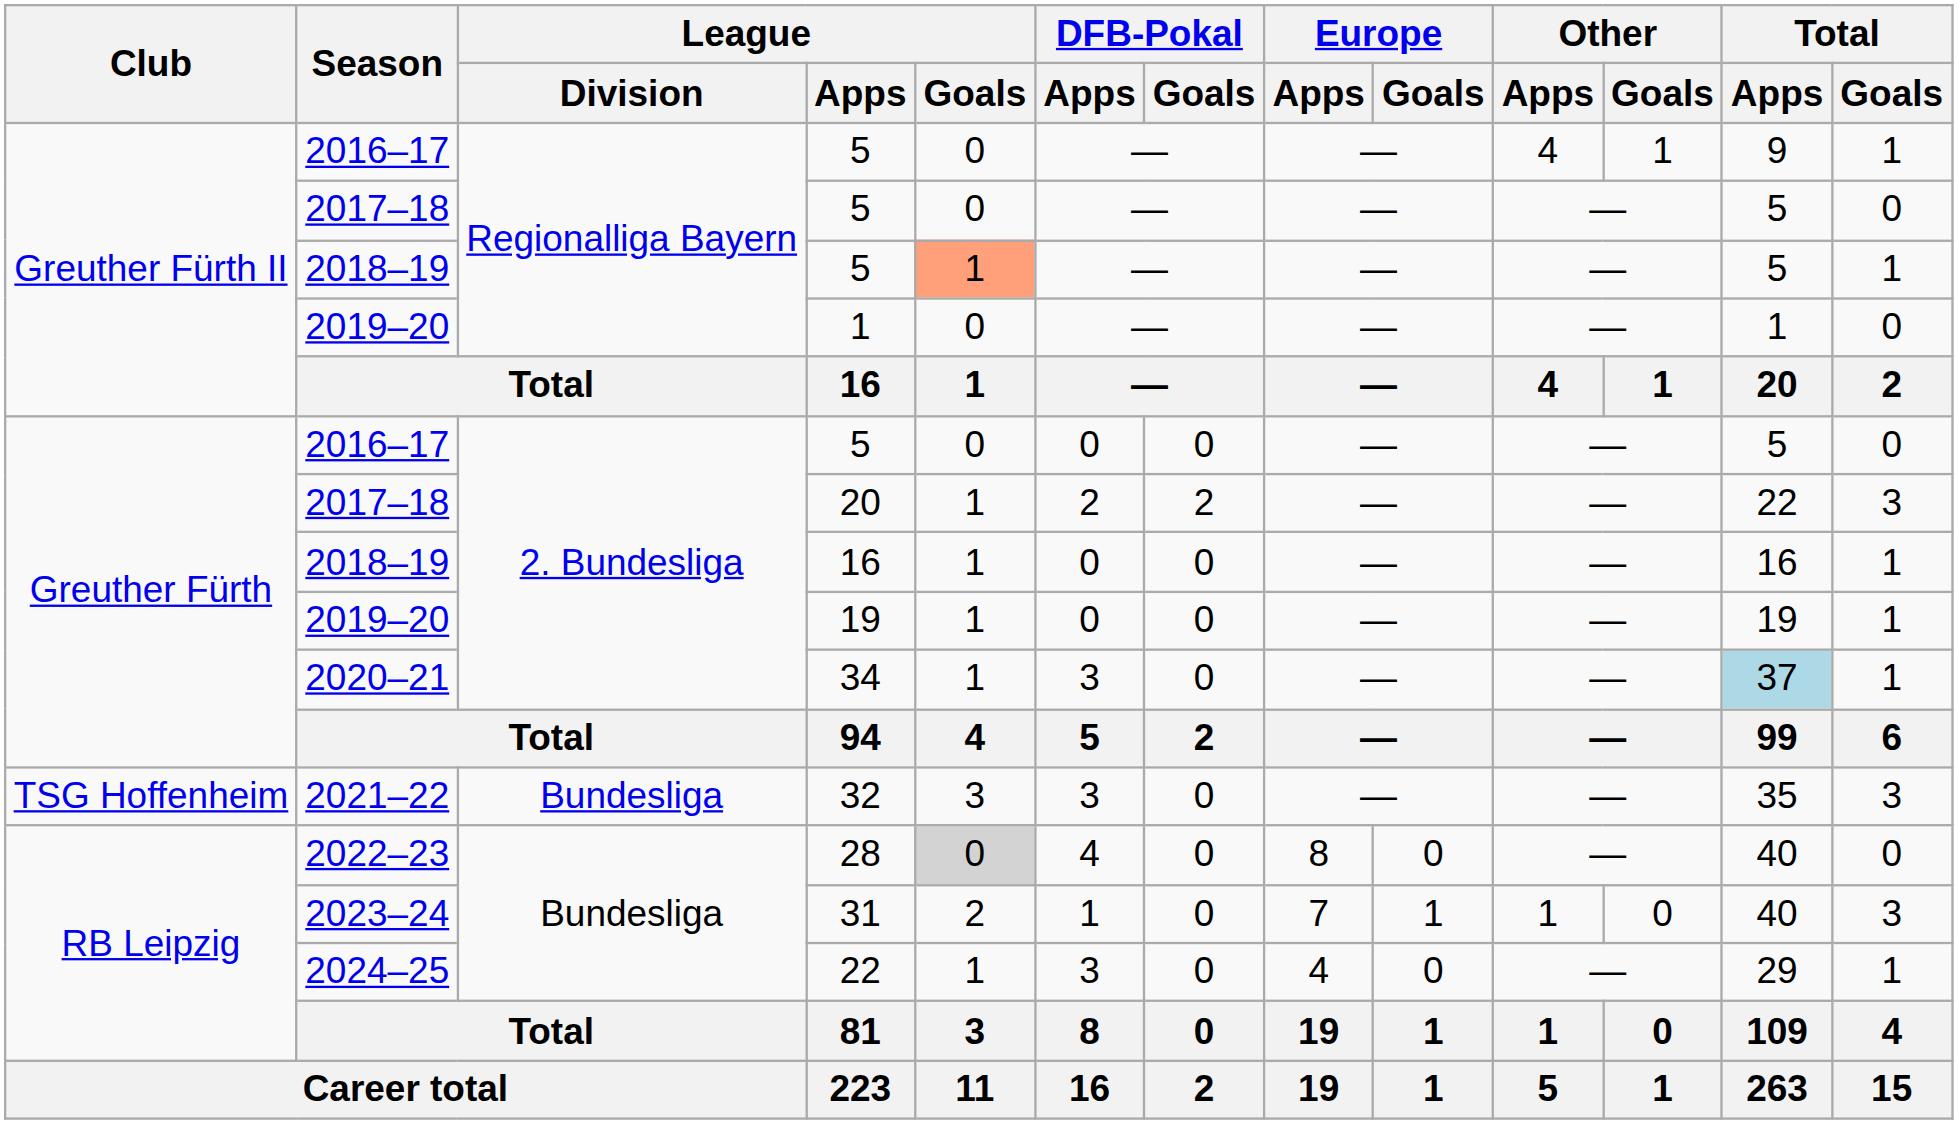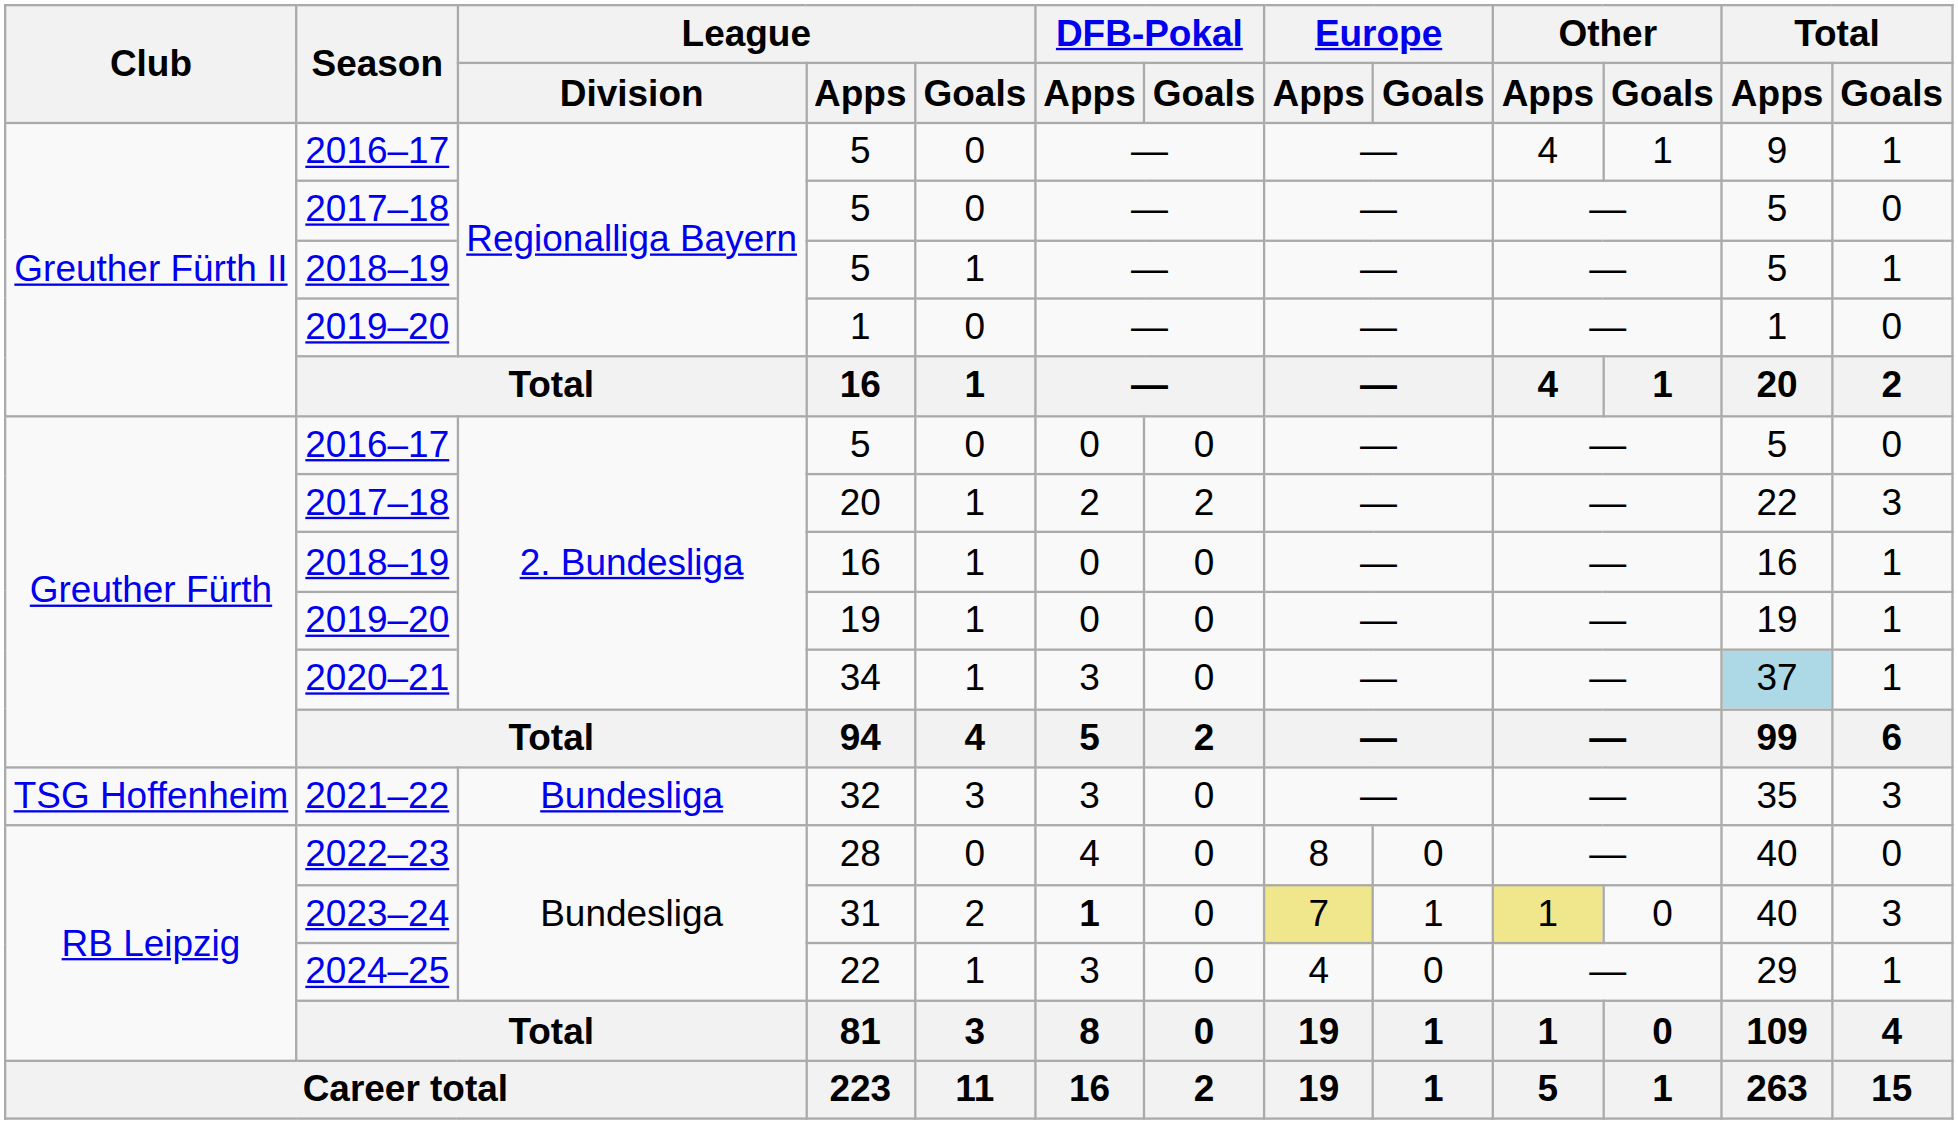(975, 268) lightsalmon background -> (975, 268) no background
(975, 854) lightgrey background -> (975, 854) no background
(1089, 913) normal -> (1089, 913) bold
(1319, 913) no background -> (1319, 913) khaki background
(1548, 913) no background -> (1548, 913) khaki background
